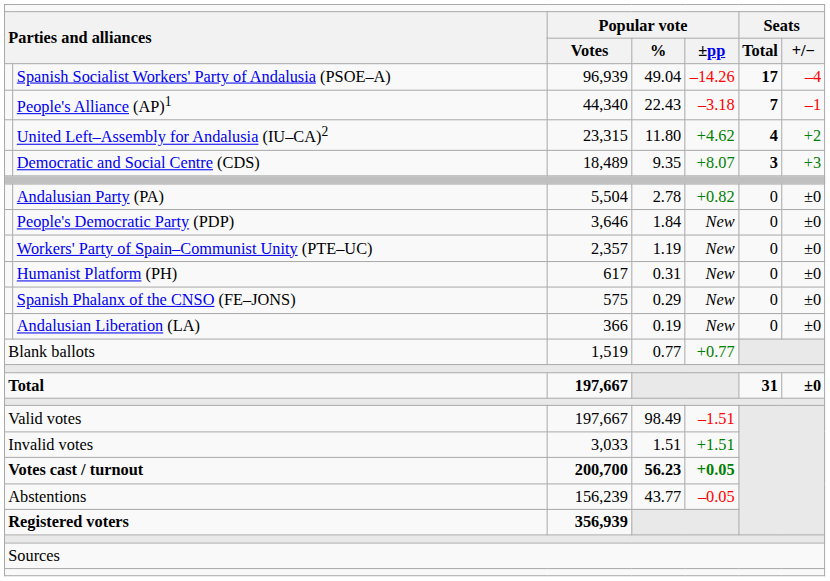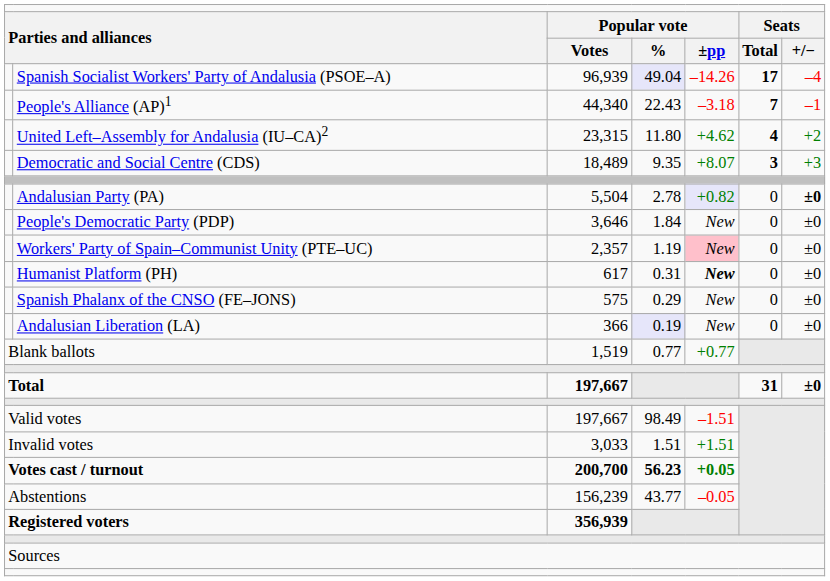(663, 76) no background -> (663, 76) lavender background
(716, 196) no background -> (716, 196) lavender background
(813, 196) normal -> (813, 196) bold
(720, 248) no background -> (720, 248) pink background
(720, 274) normal -> (720, 274) bold
(667, 326) no background -> (667, 326) lavender background
